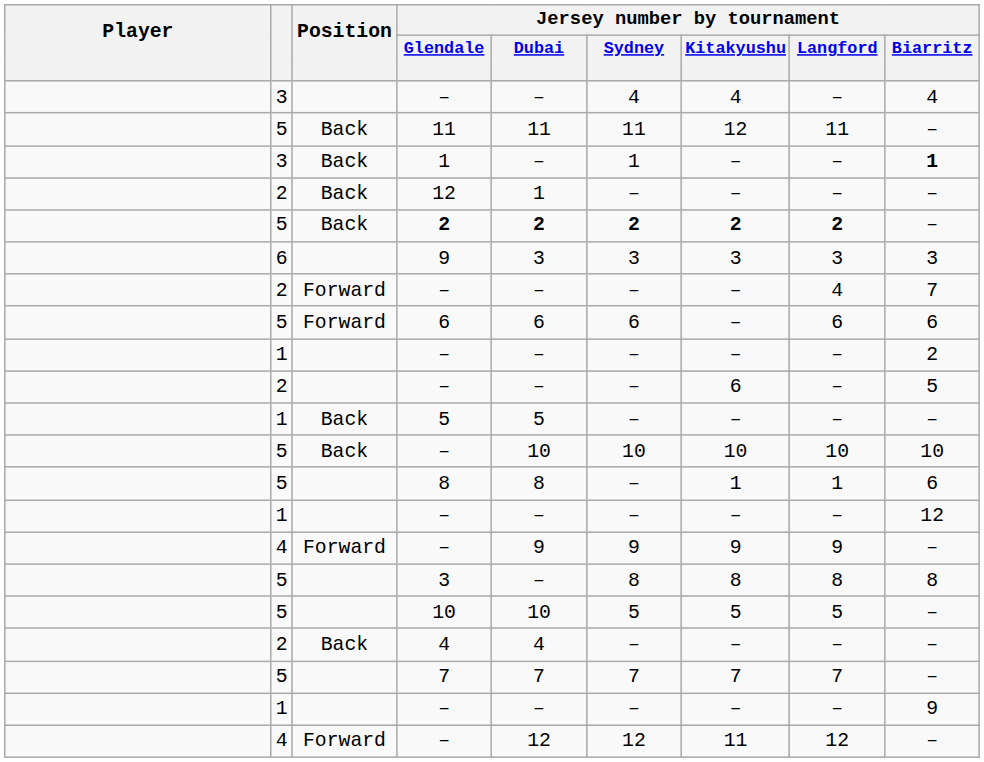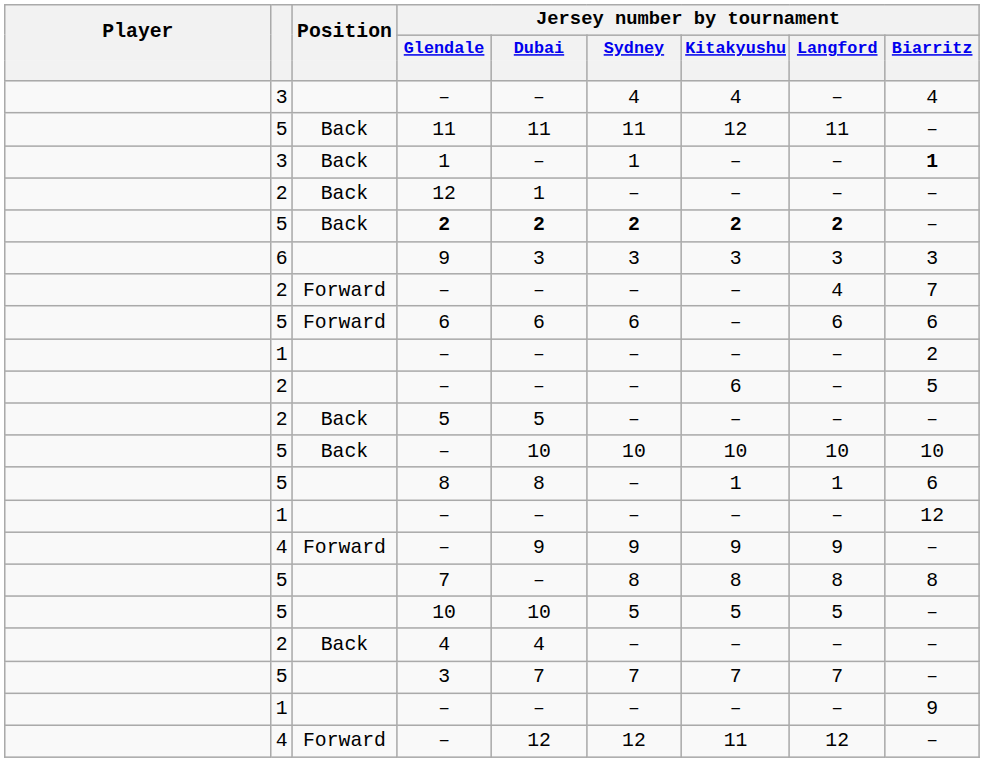(282, 419) 1 -> (282, 419) 2
(444, 580) 3 -> (444, 580) 7
(444, 677) 7 -> (444, 677) 3
